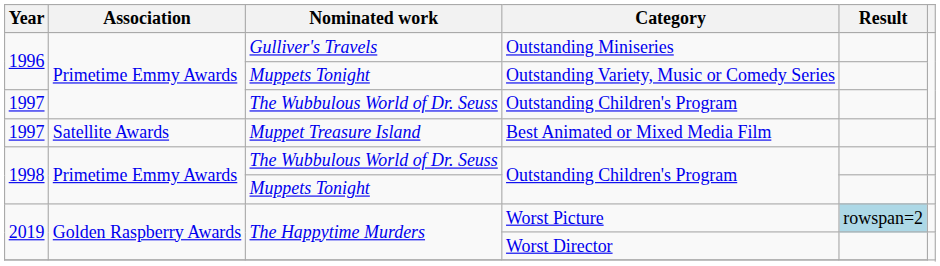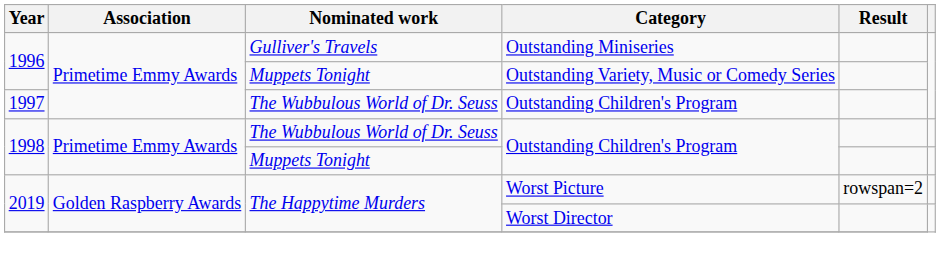- row: (335, 132)
(883, 217) lightblue background -> (883, 189) no background
